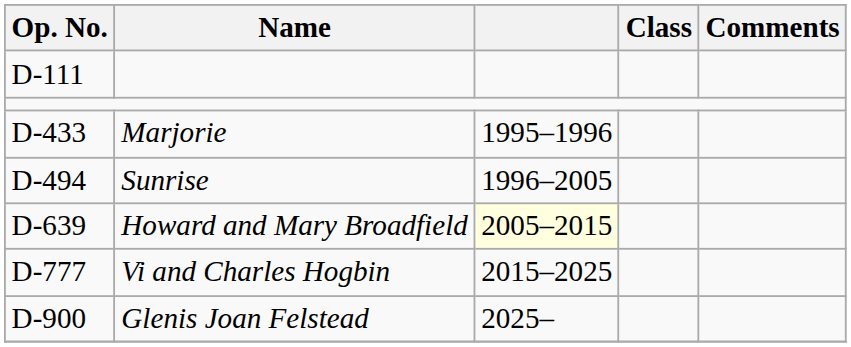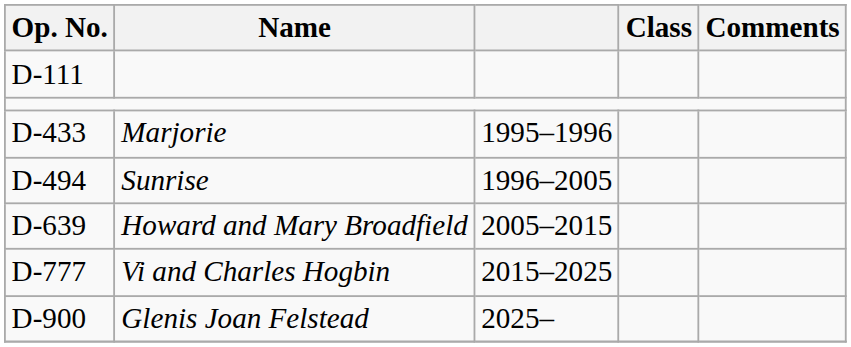(547, 225) lightyellow background -> (547, 225) no background
